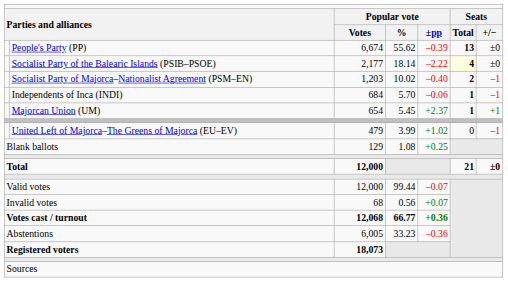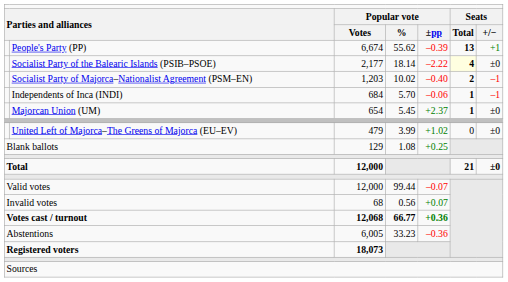(495, 47) ±0 -> (495, 47) +1
(495, 110) +1 -> (495, 110) ±0
(495, 130) –1 -> (495, 130) ±0
